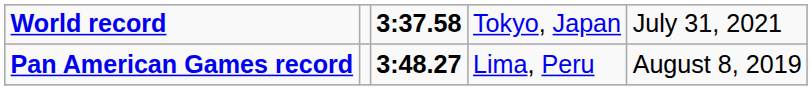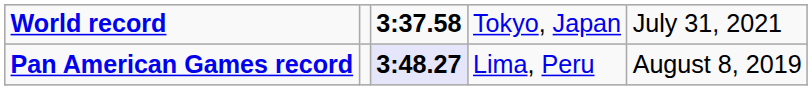(419, 64) no background -> (419, 64) lavender background
